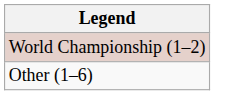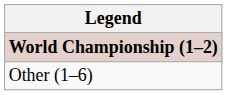(107, 47) normal -> (113, 47) bold
